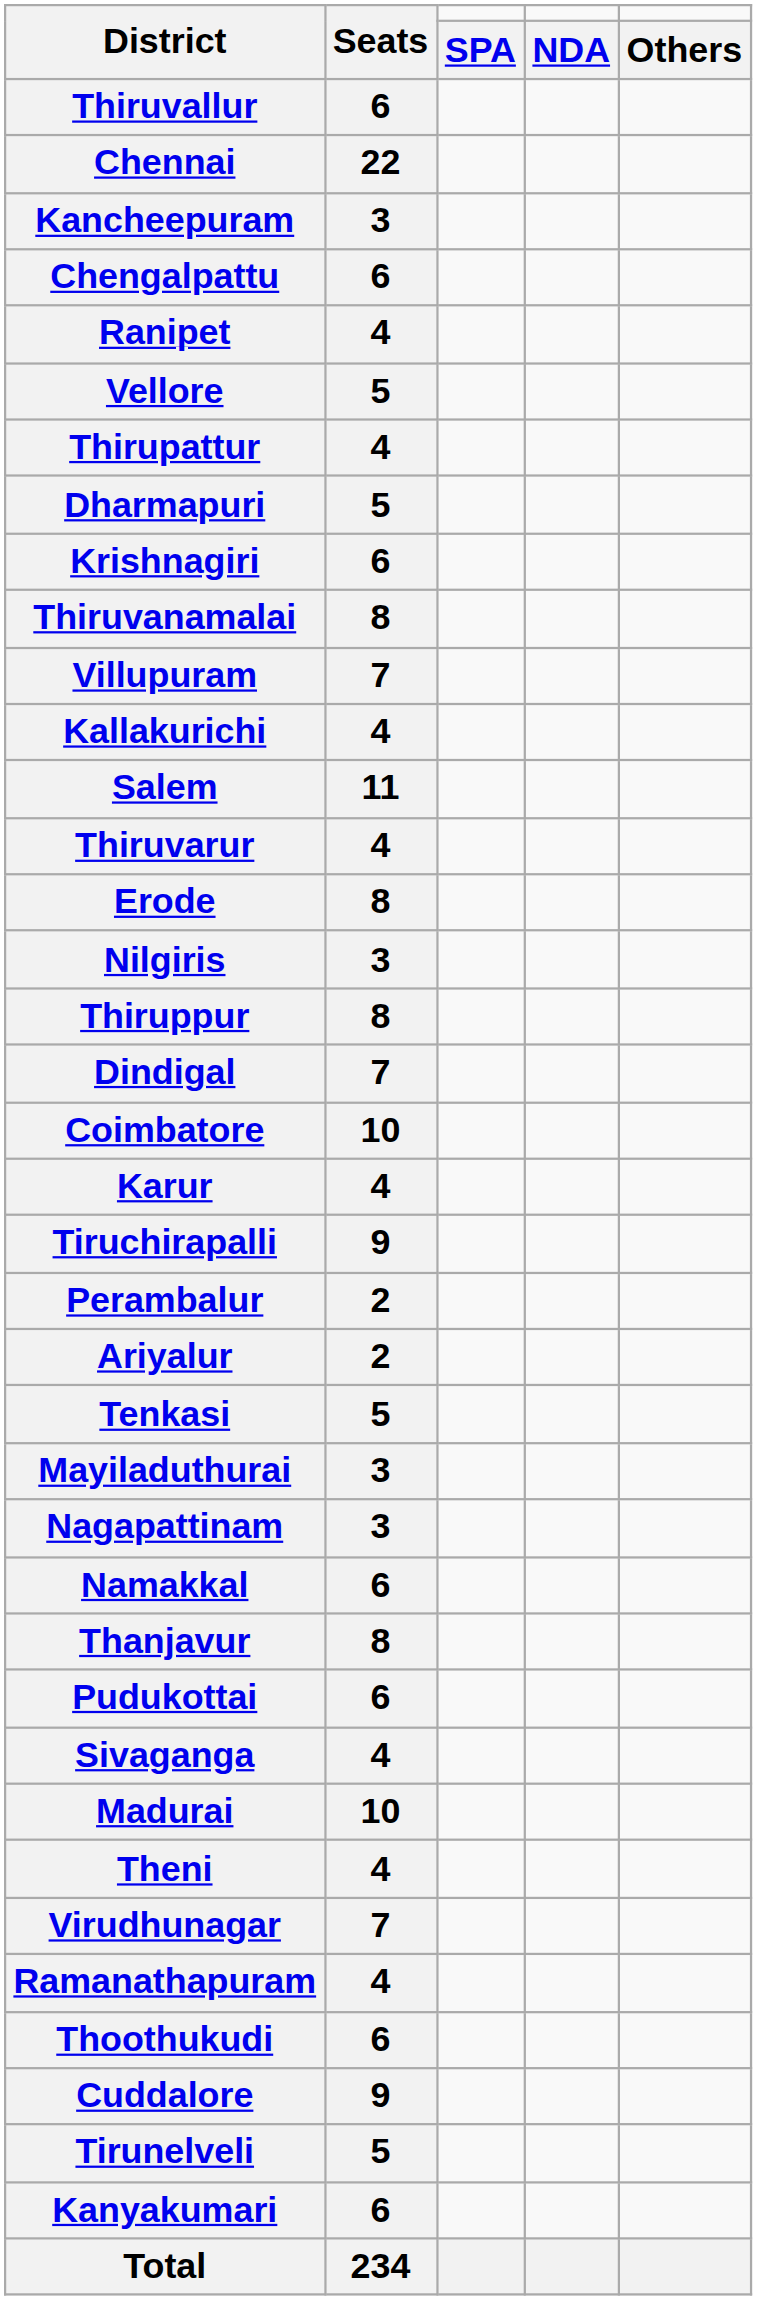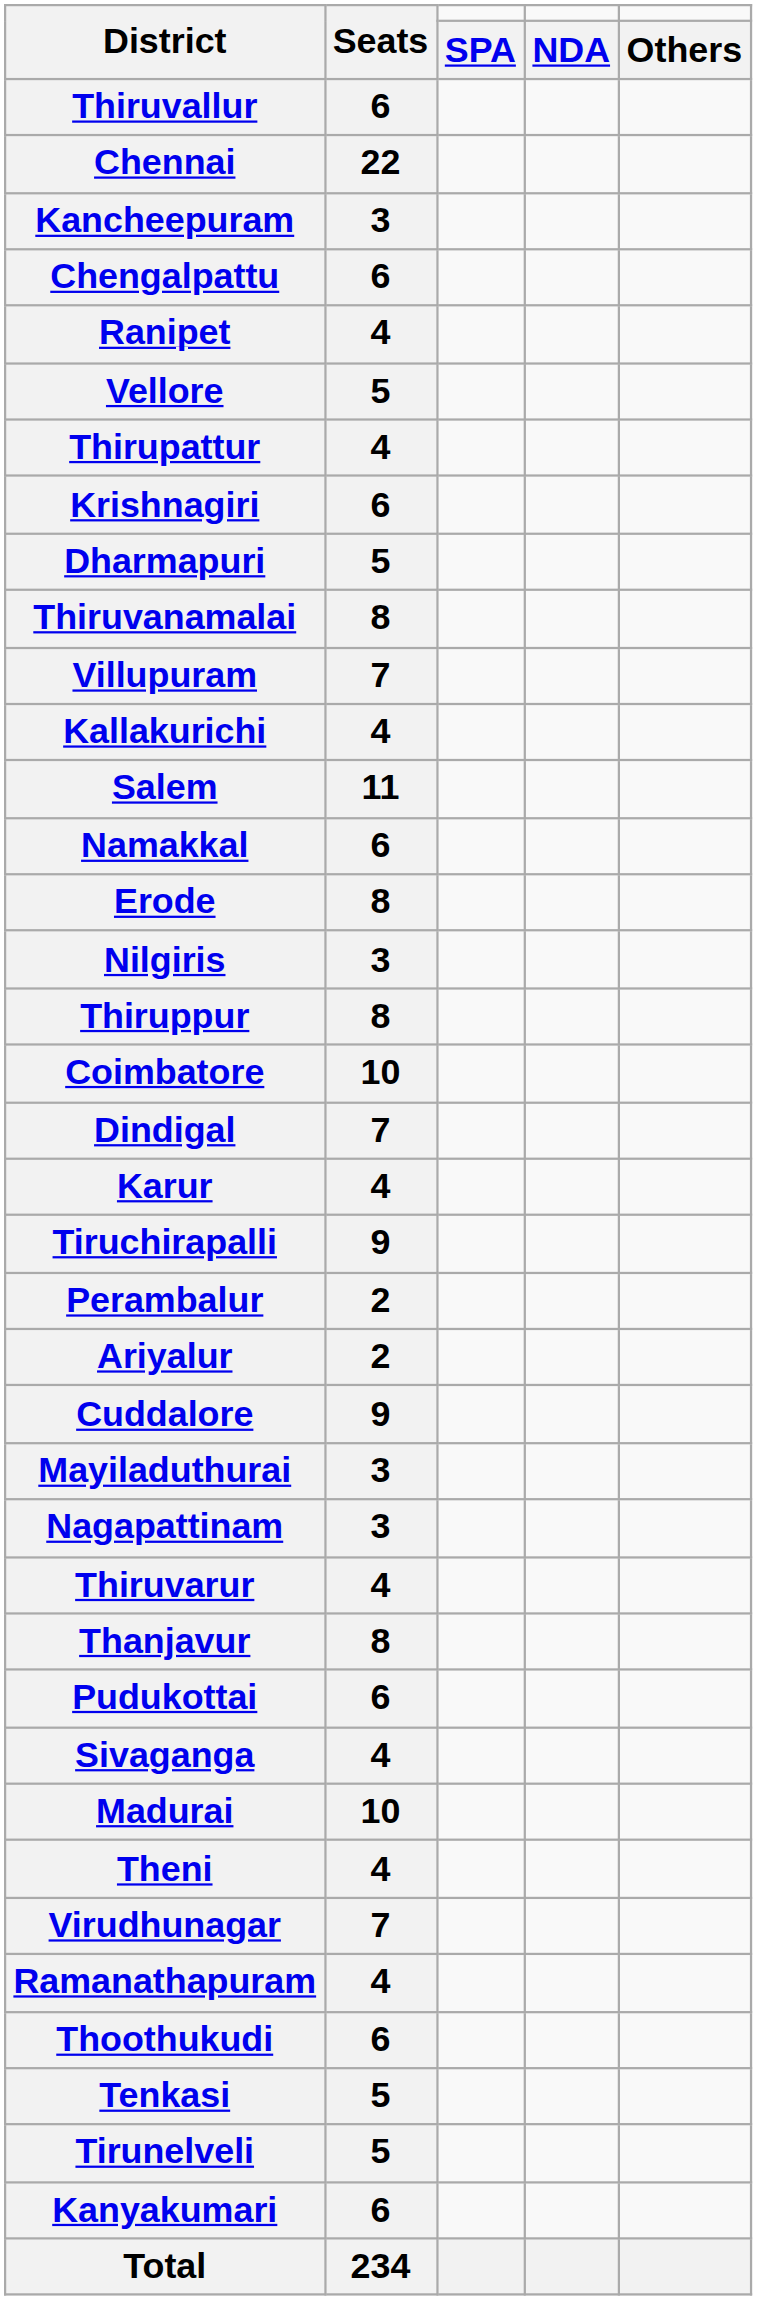rows swapped: (165, 561) <-> (165, 504)
rows swapped: (165, 1584) <-> (165, 845)
rows swapped: (165, 1129) <-> (165, 1072)
rows swapped: (165, 2095) <-> (165, 1413)
